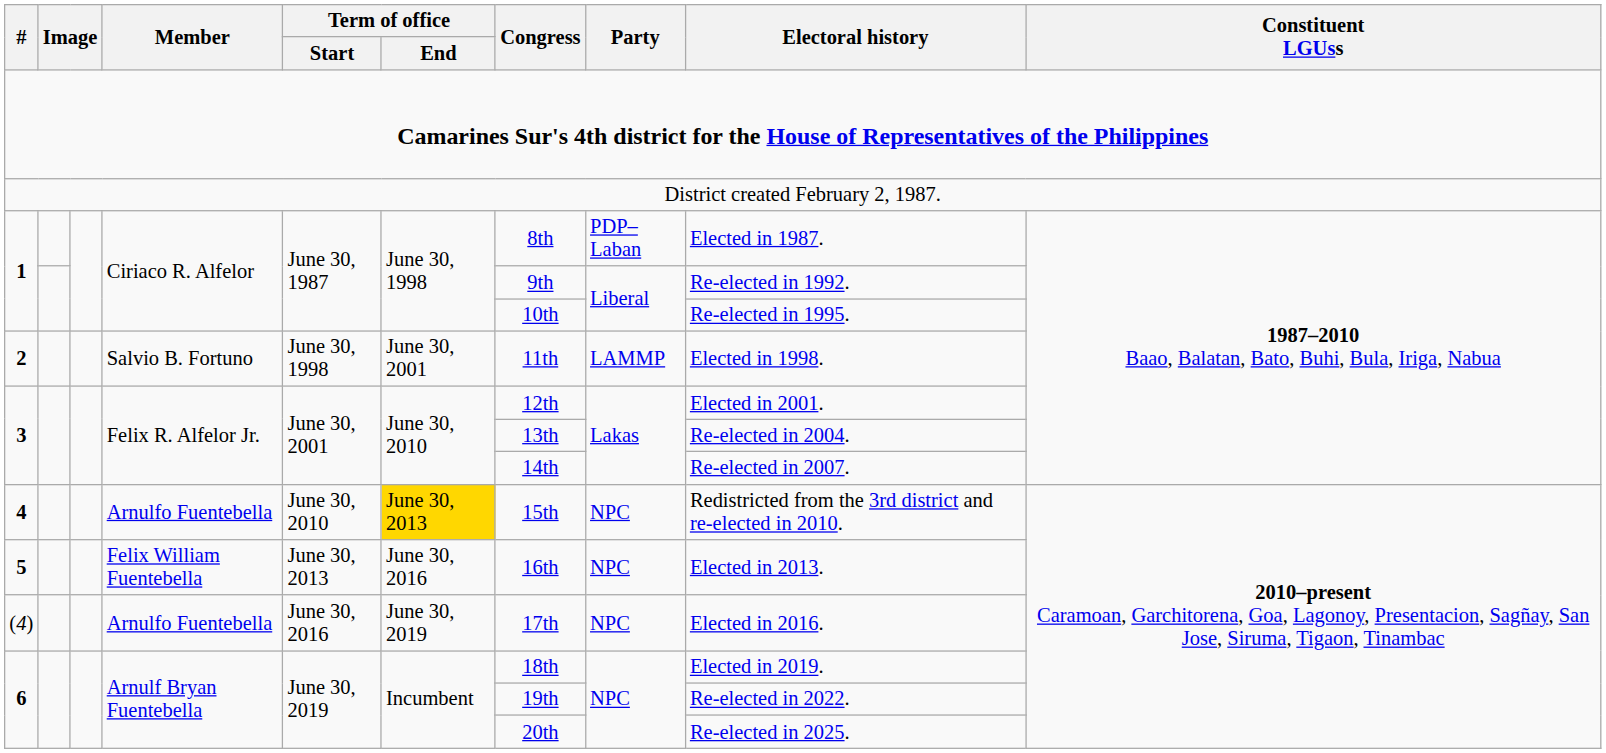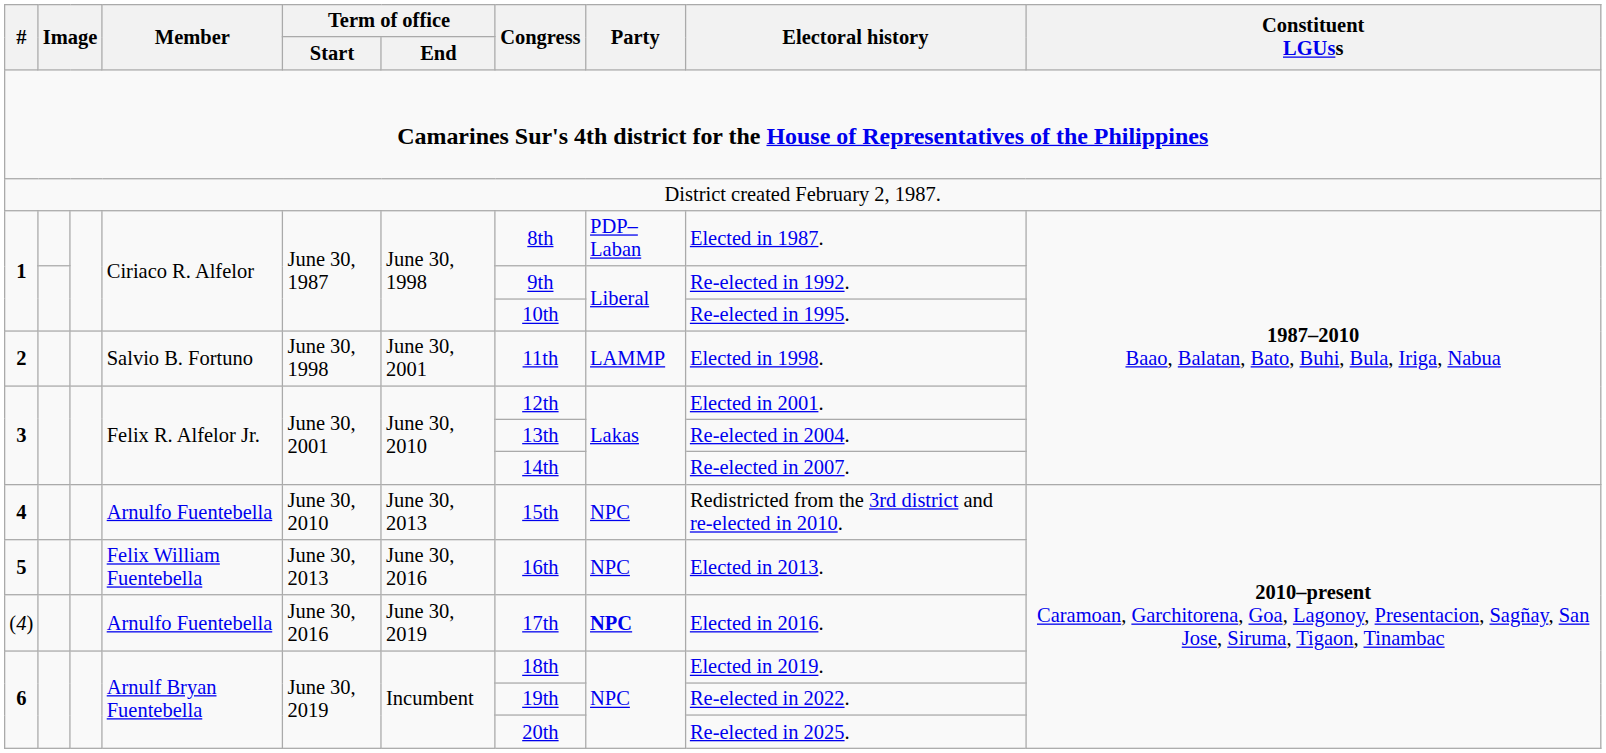(420, 511) gold background -> (420, 511) no background
(610, 622) normal -> (611, 622) bold
